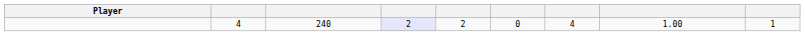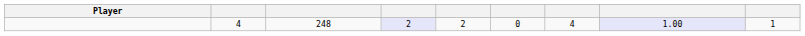(324, 24) 240 -> (324, 24) 248
(672, 24) no background -> (672, 24) lavender background
